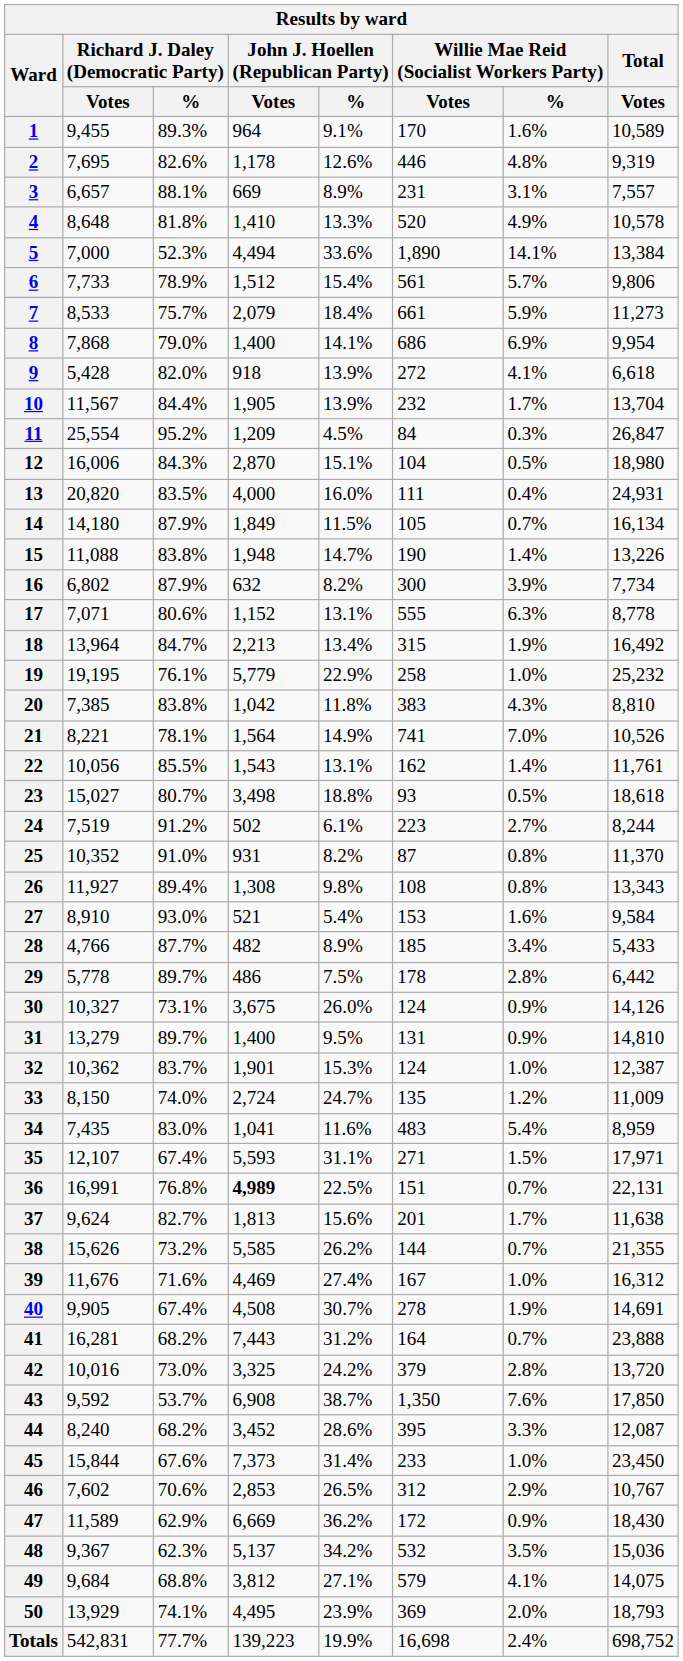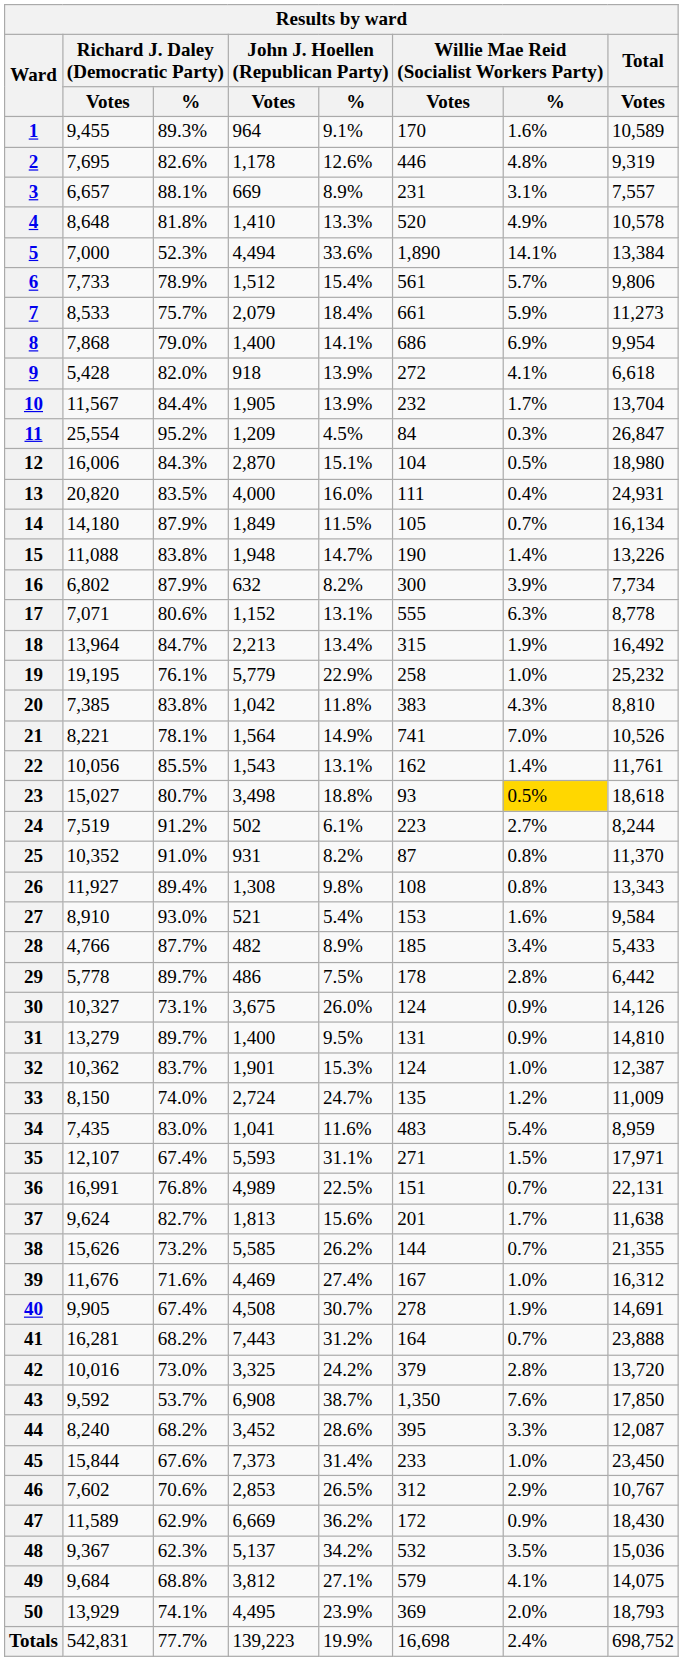(527, 795) no background -> (527, 795) gold background
(254, 1188) bold -> (254, 1188) normal
